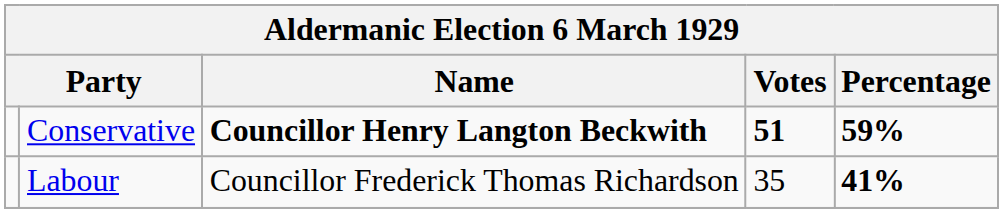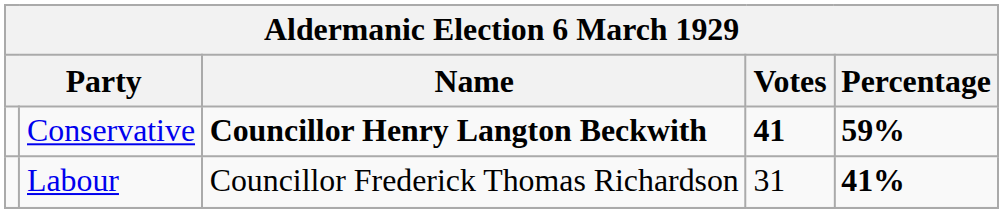(769, 130) 51 -> (769, 130) 41
(769, 181) 35 -> (769, 181) 31
